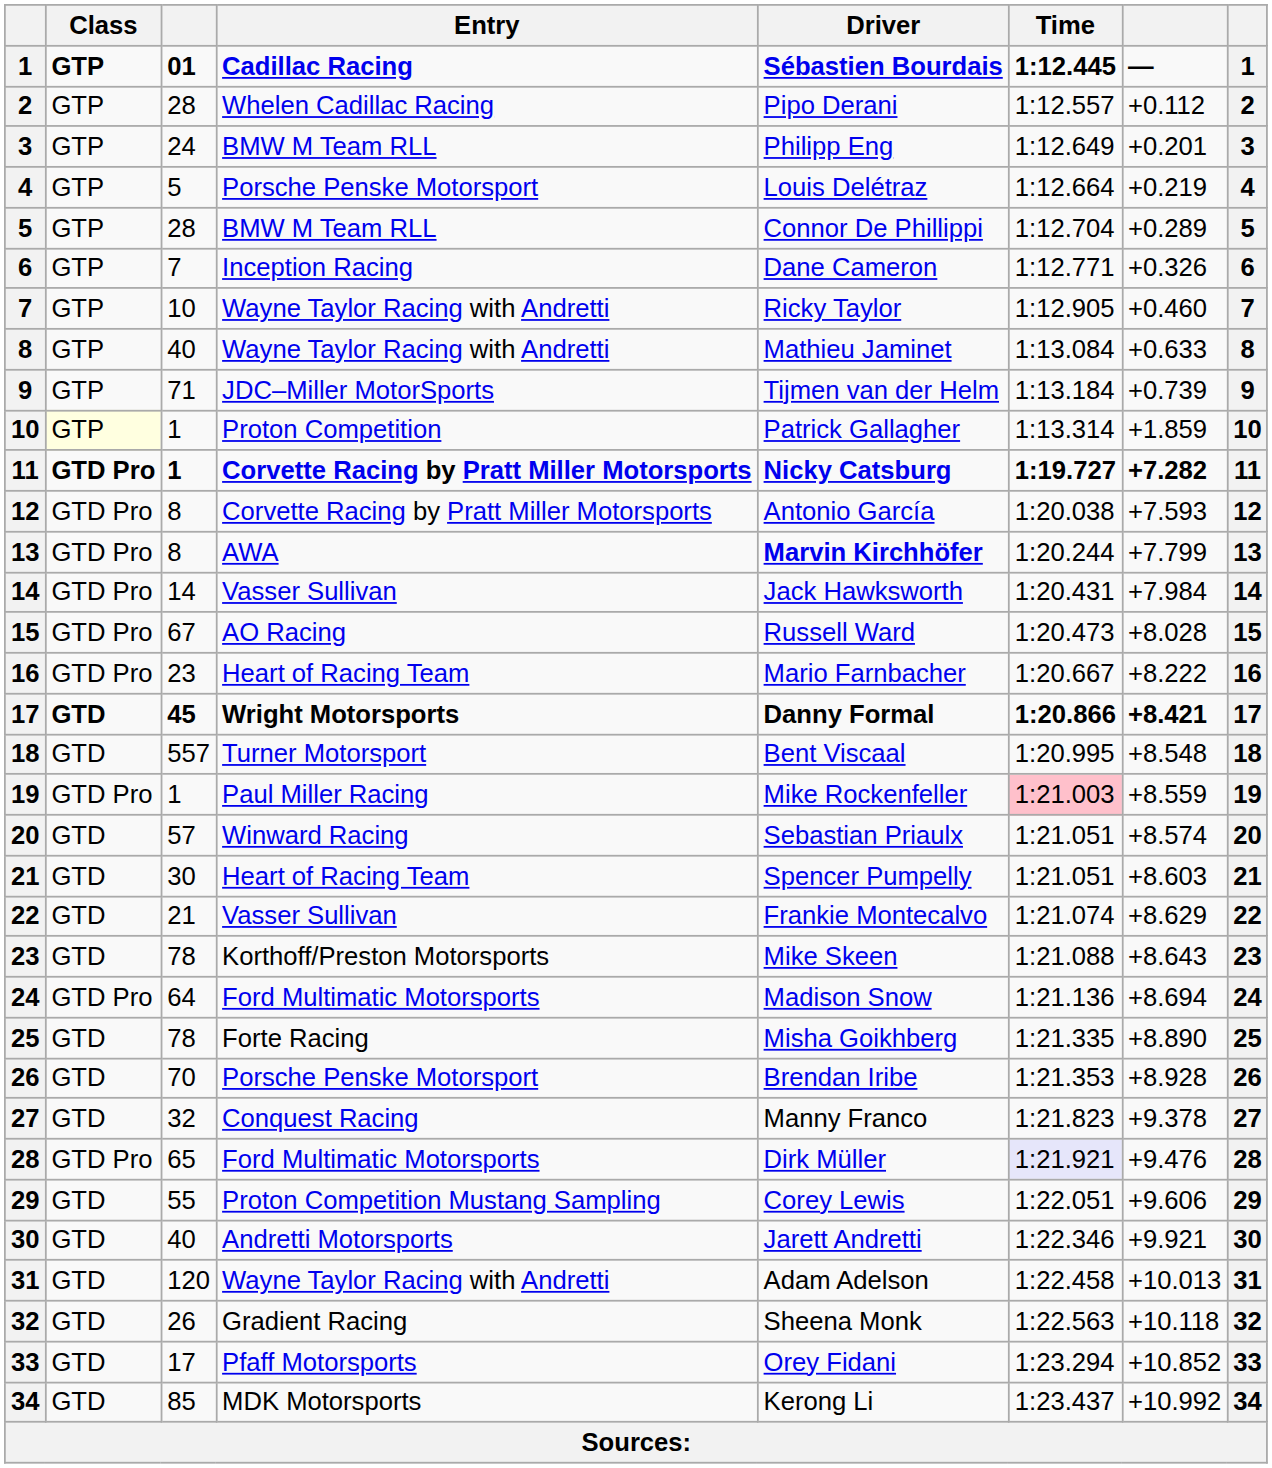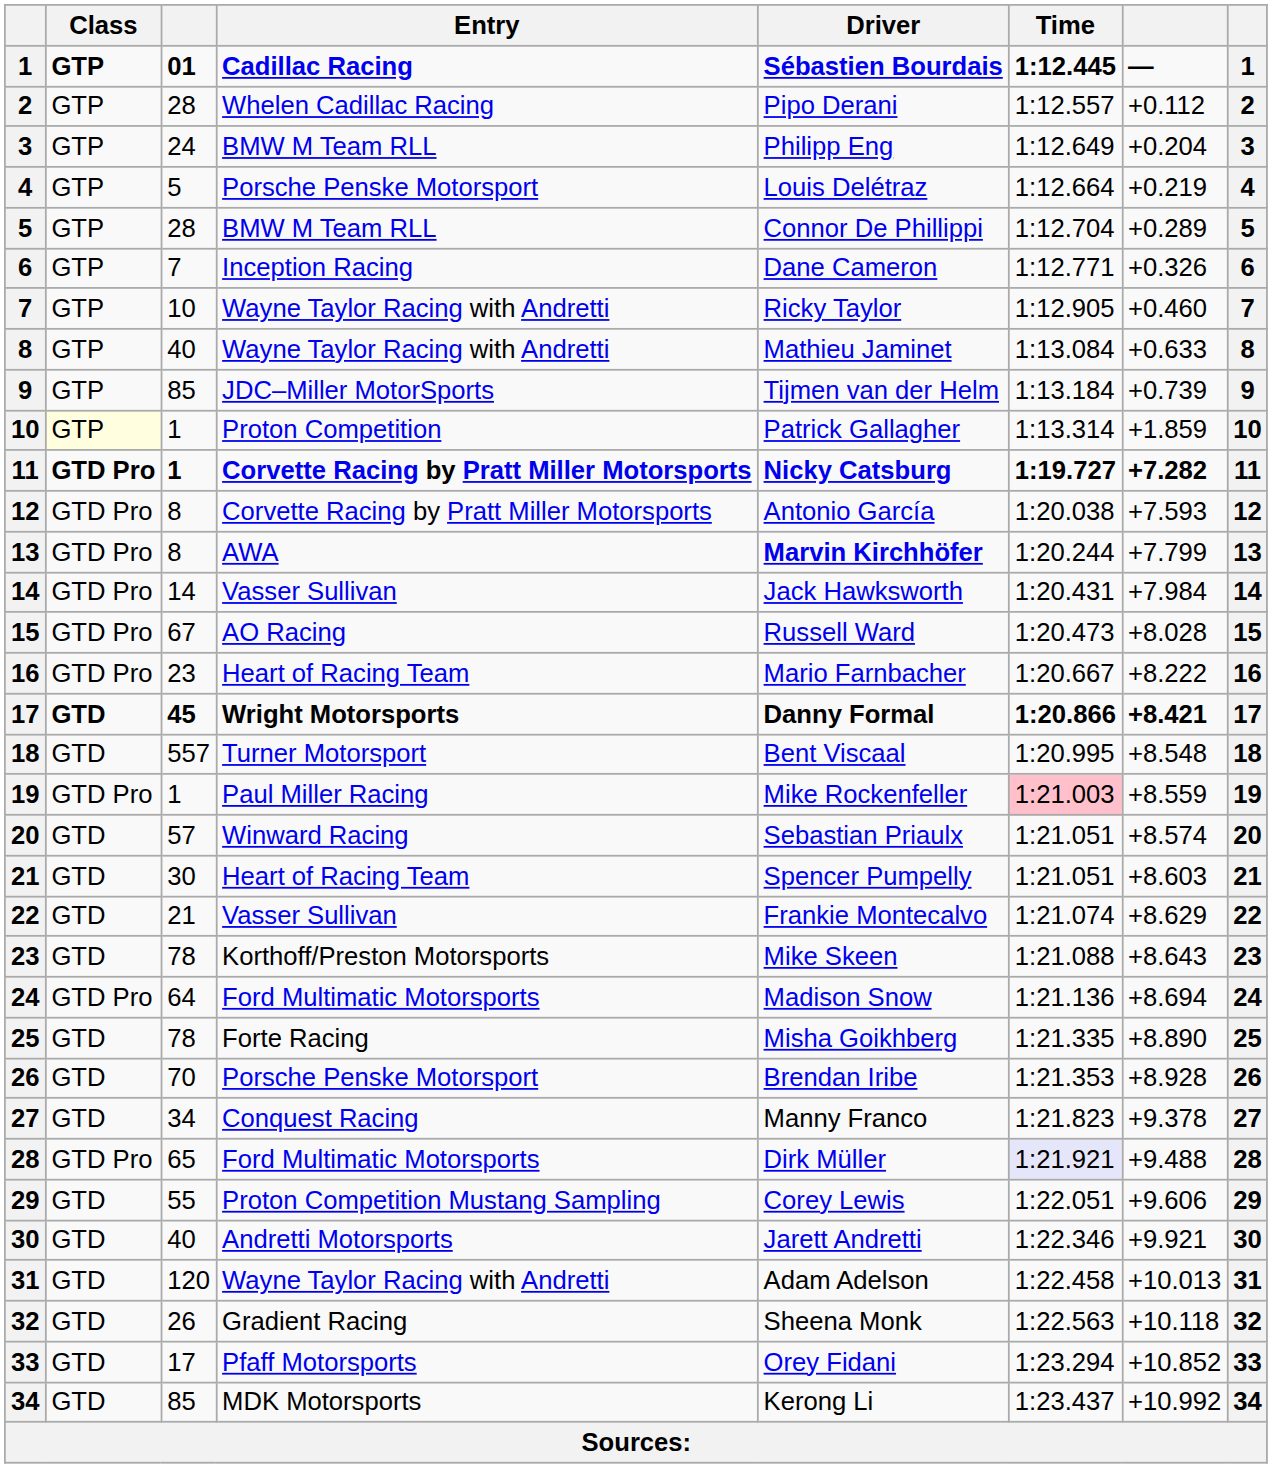(1167, 147) +0.201 -> (1167, 147) +0.204
(182, 390) 71 -> (182, 390) 85
(182, 1119) 32 -> (182, 1119) 34
(1167, 1159) +9.476 -> (1167, 1159) +9.488
